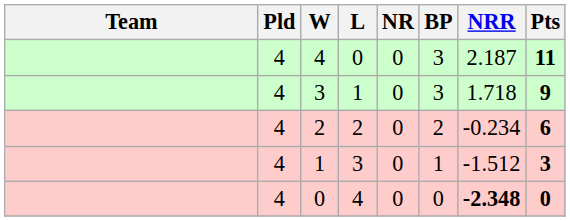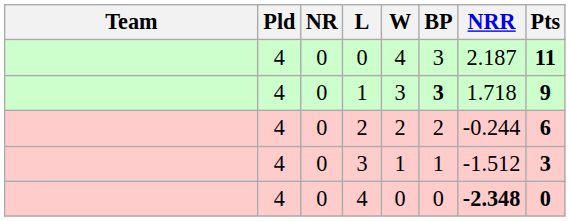columns swapped: (320, 22) <-> (398, 22)
(438, 92) normal -> (438, 92) bold
(492, 127) -0.234 -> (492, 127) -0.244
